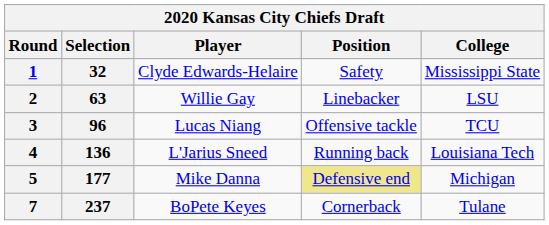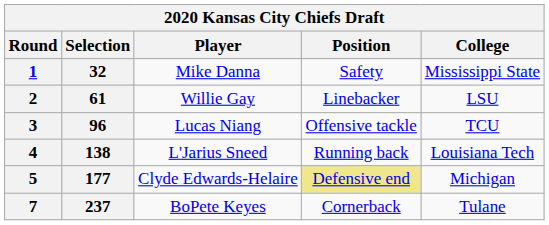(218, 71) Clyde Edwards-Helaire -> (218, 71) Mike Danna
(98, 98) 63 -> (98, 98) 61
(98, 152) 136 -> (98, 152) 138
(218, 179) Mike Danna -> (218, 179) Clyde Edwards-Helaire
